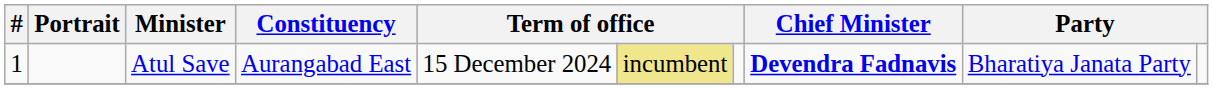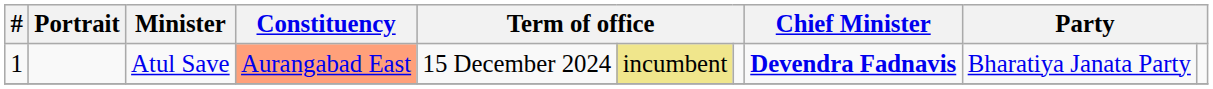(326, 63) no background -> (326, 63) lightsalmon background
